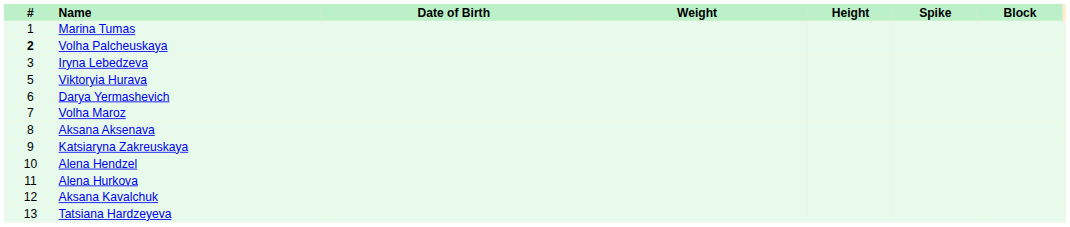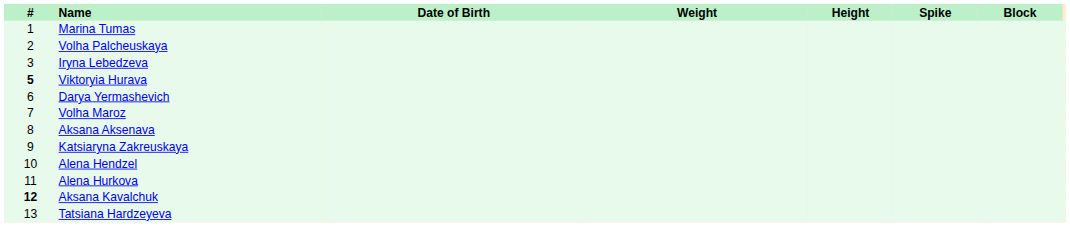(30, 46) bold -> (30, 46) normal
(30, 80) normal -> (30, 80) bold
(30, 197) normal -> (30, 197) bold
